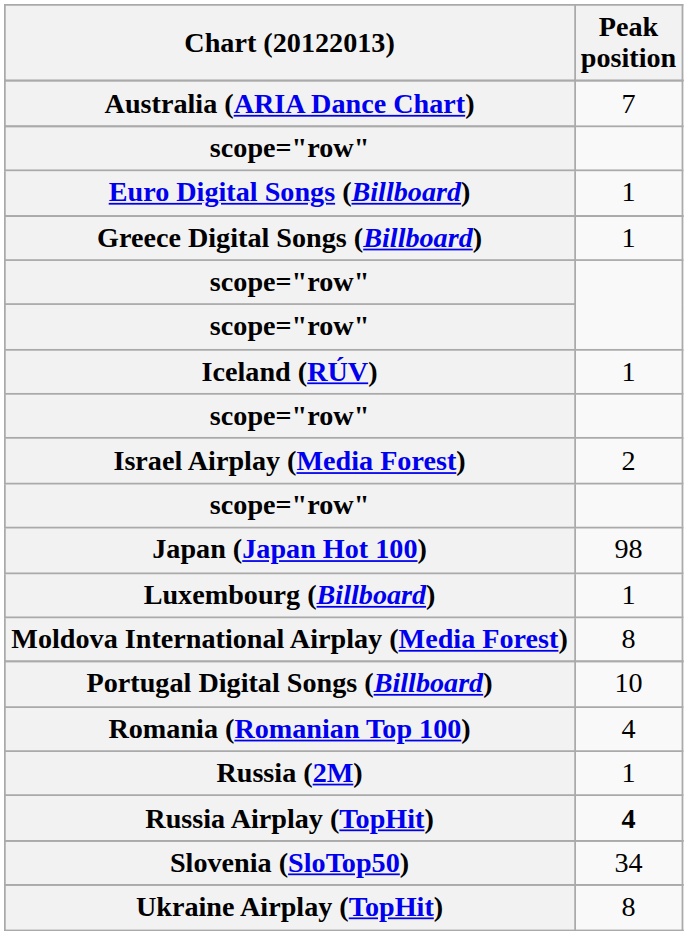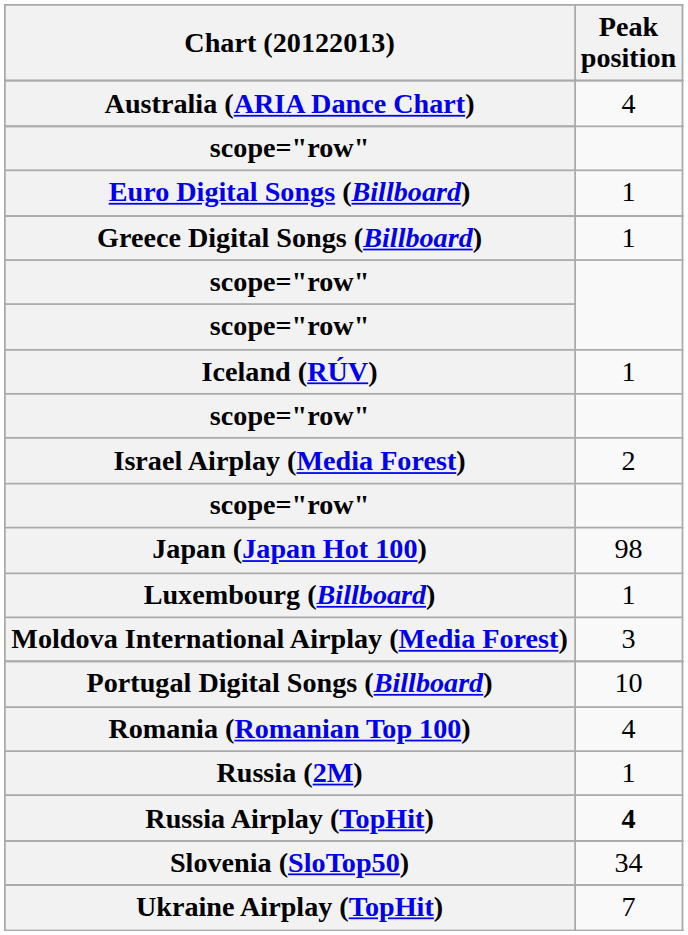(628, 103) 7 -> (628, 103) 4
(628, 639) 8 -> (628, 639) 3
(628, 907) 8 -> (628, 907) 7
